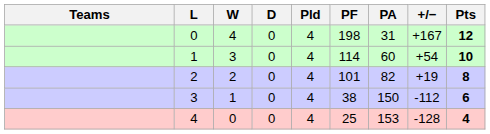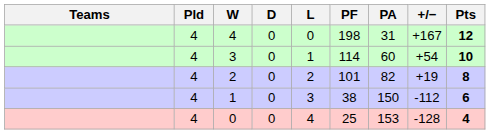columns swapped: (310, 14) <-> (194, 14)
